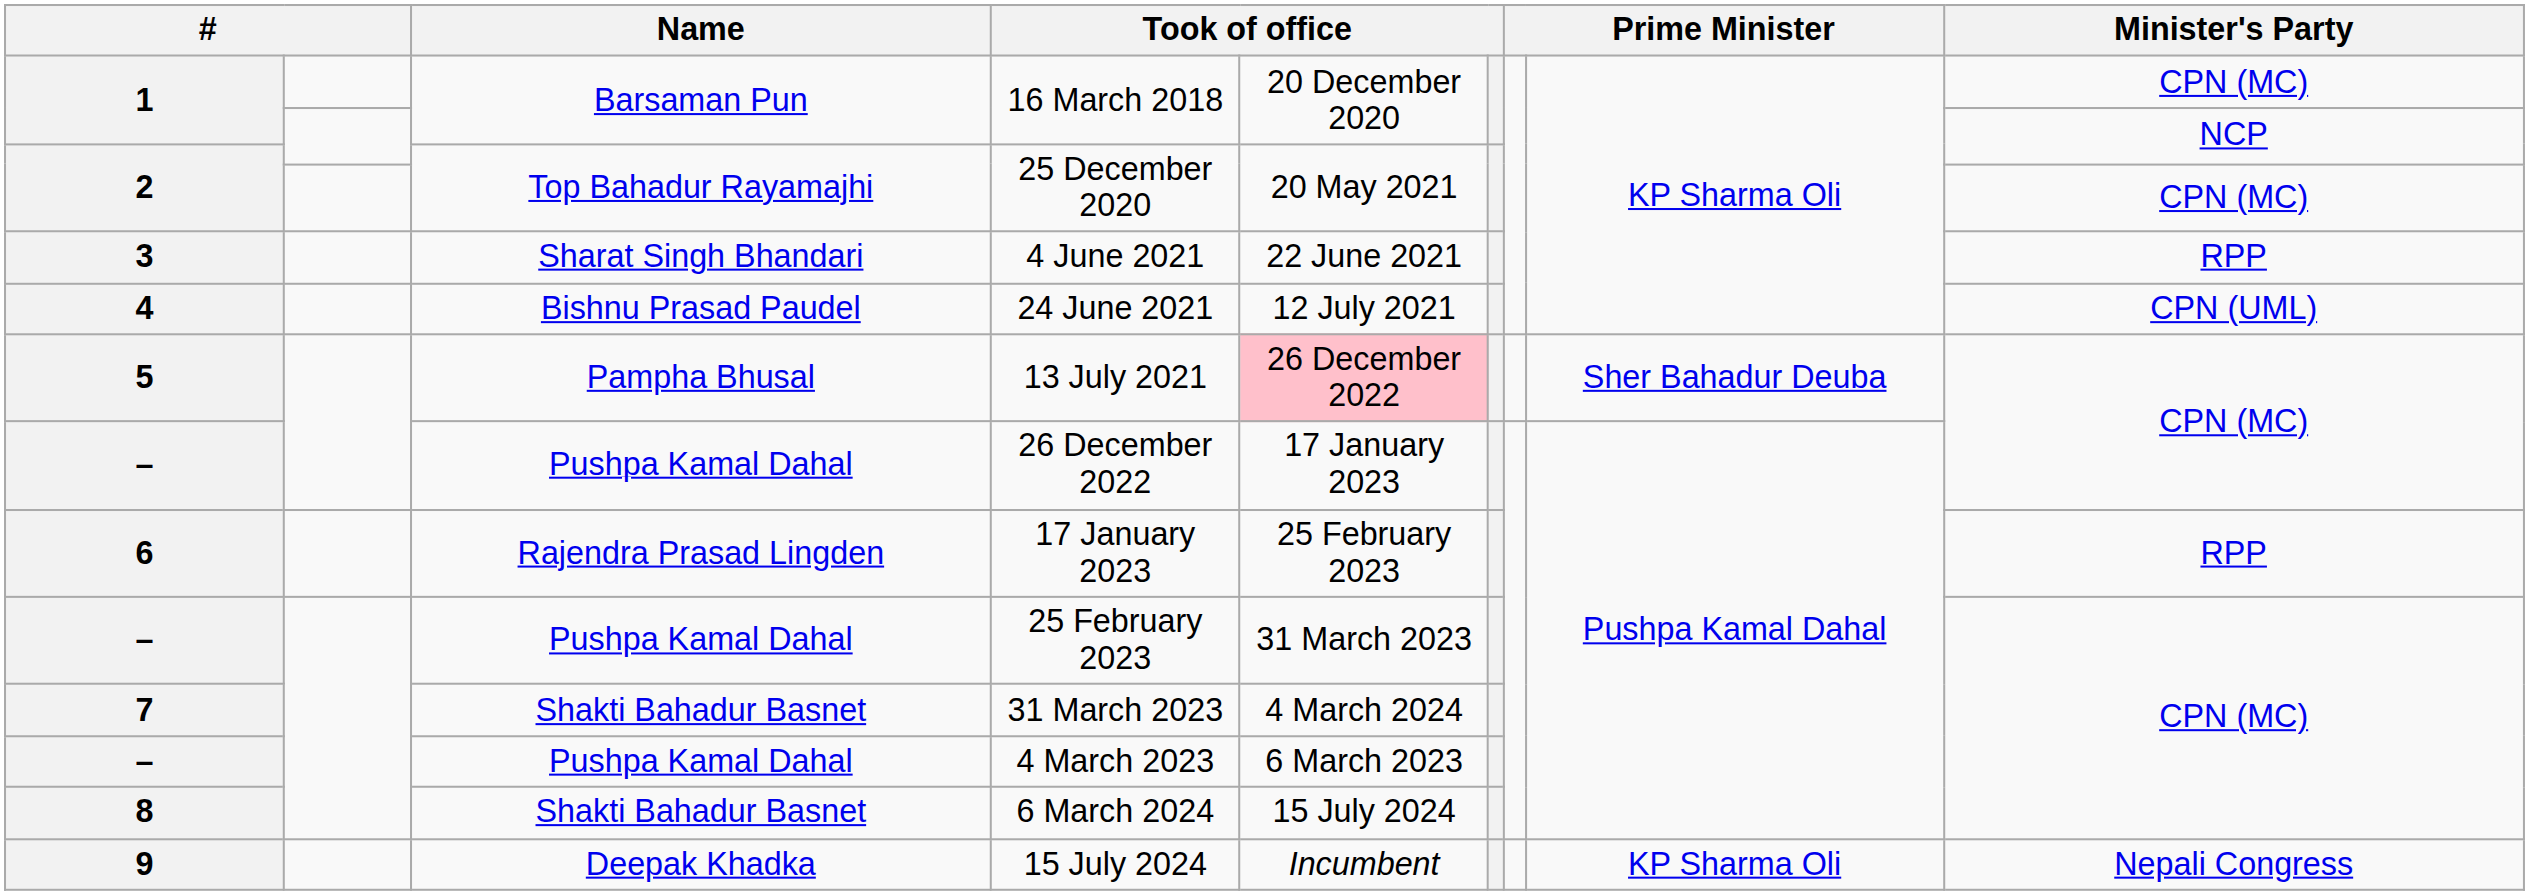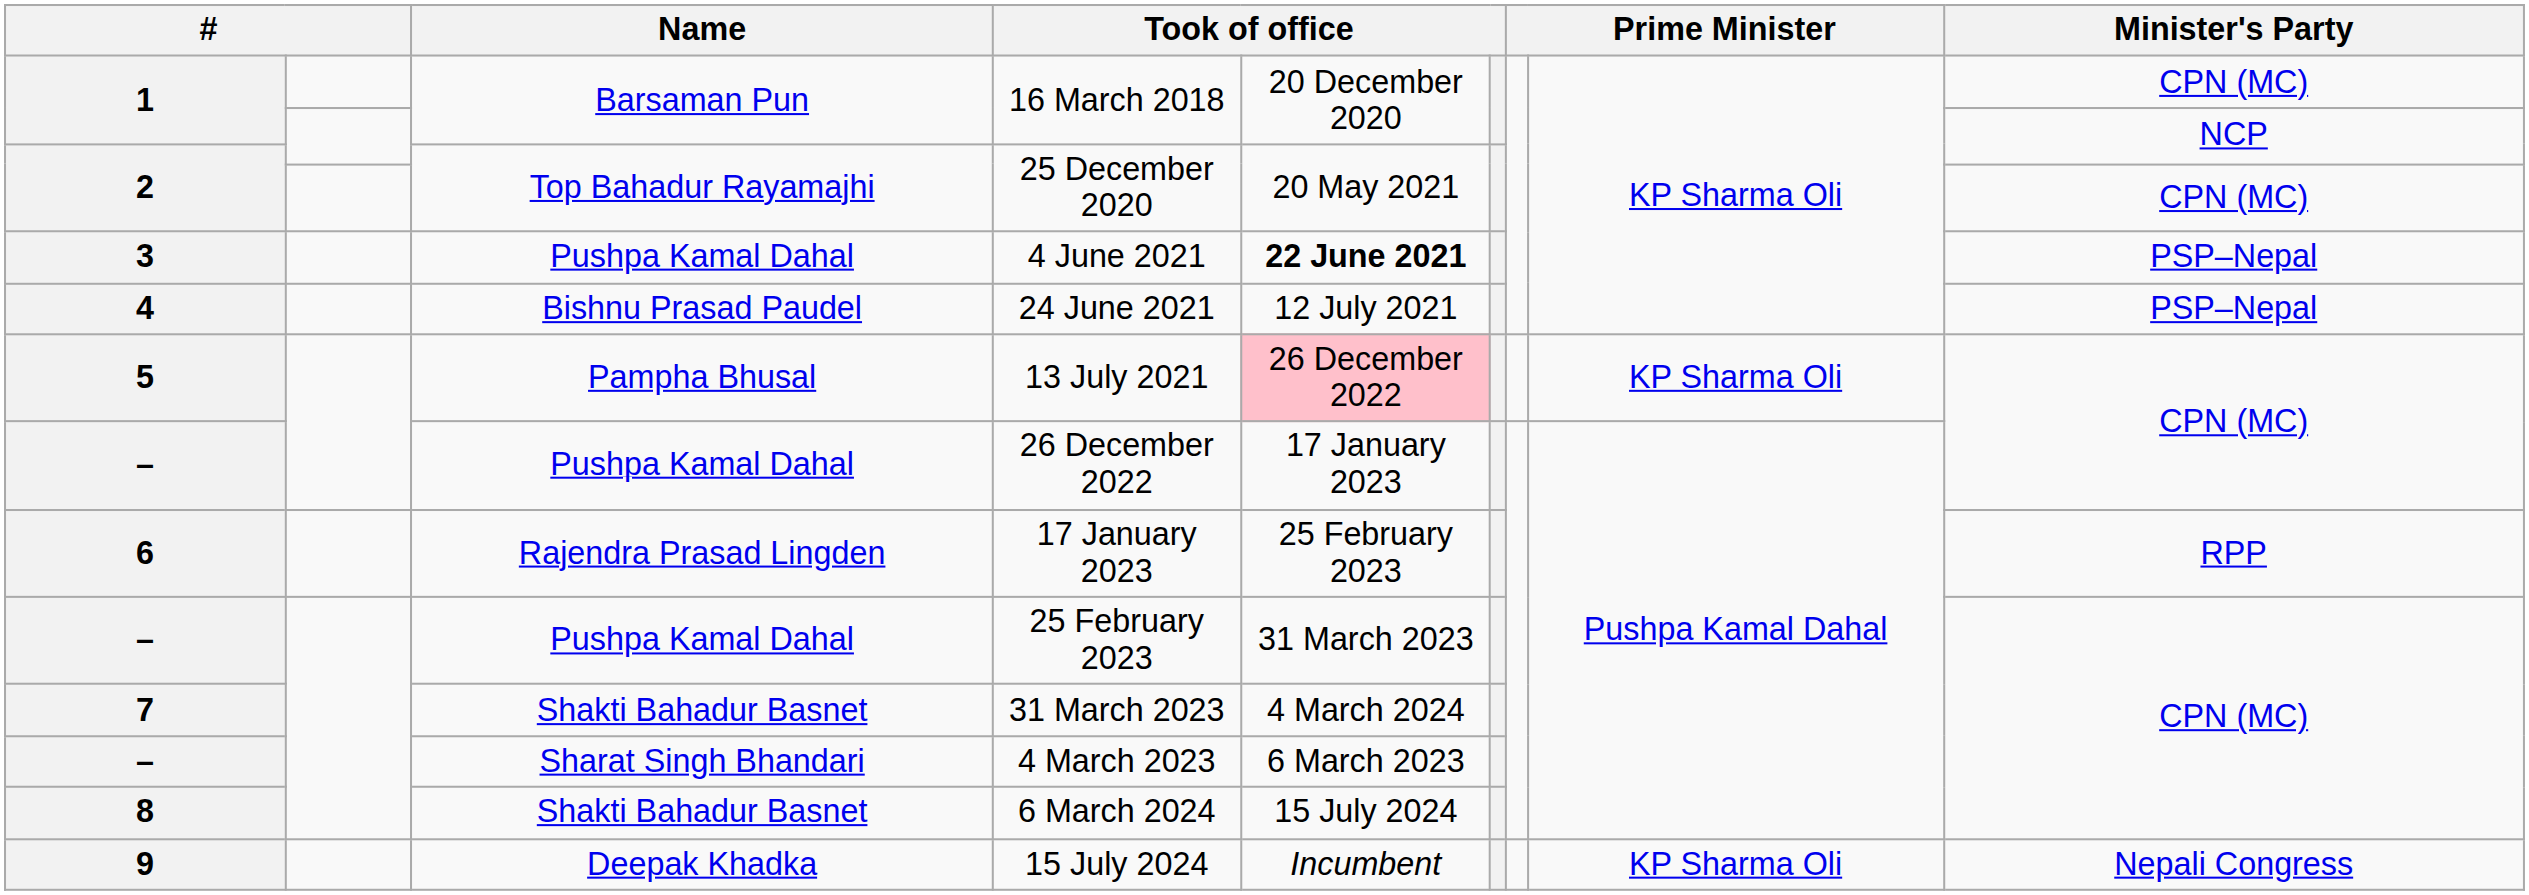(701, 256) Sharat Singh Bhandari -> (702, 256) Pushpa Kamal Dahal
(1364, 256) normal -> (1366, 256) bold
(2234, 256) RPP -> (2234, 256) PSP–Nepal
(2234, 307) CPN (UML) -> (2234, 307) PSP–Nepal
(1735, 377) Sher Bahadur Deuba -> (1736, 377) KP Sharma Oli
(701, 760) Pushpa Kamal Dahal -> (702, 760) Sharat Singh Bhandari
